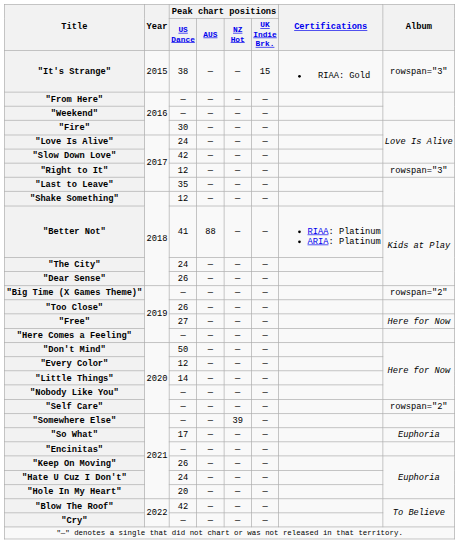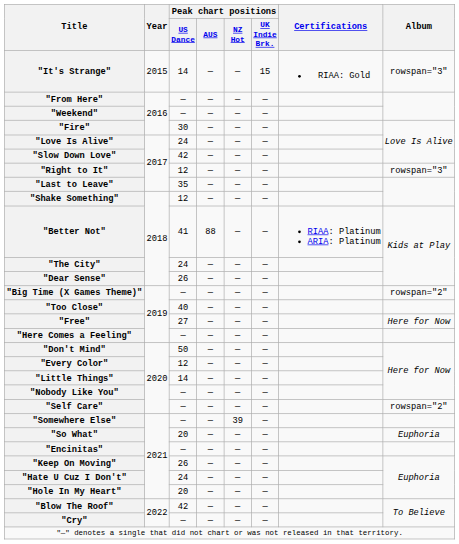(183, 71) 38 -> (183, 71) 14
(183, 307) 26 -> (183, 307) 40
(183, 435) 17 -> (183, 435) 20
